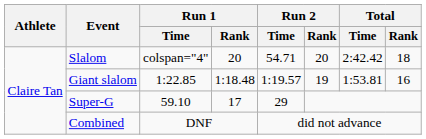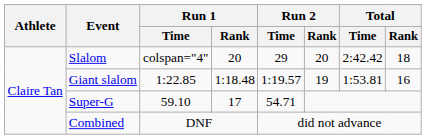(281, 58) 54.71 -> (281, 58) 29
(281, 102) 29 -> (281, 102) 54.71
